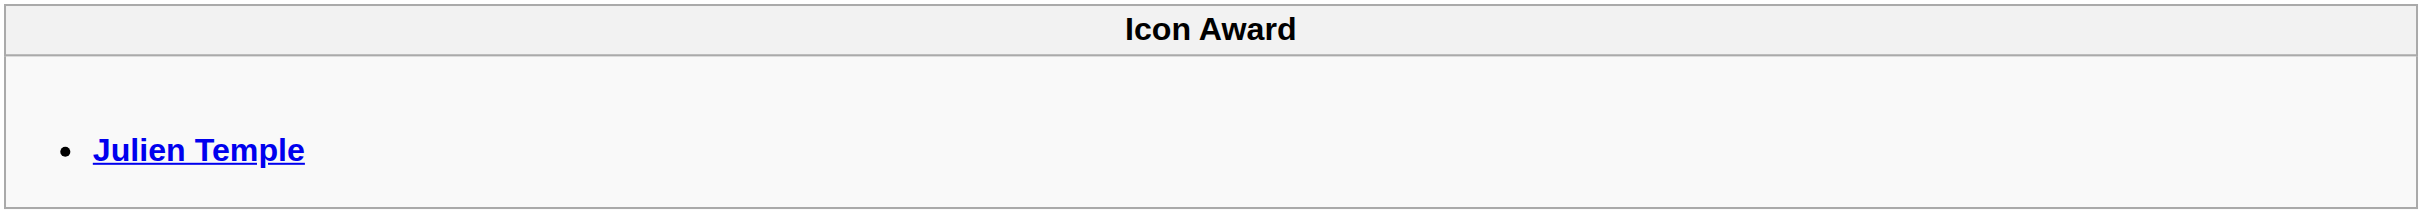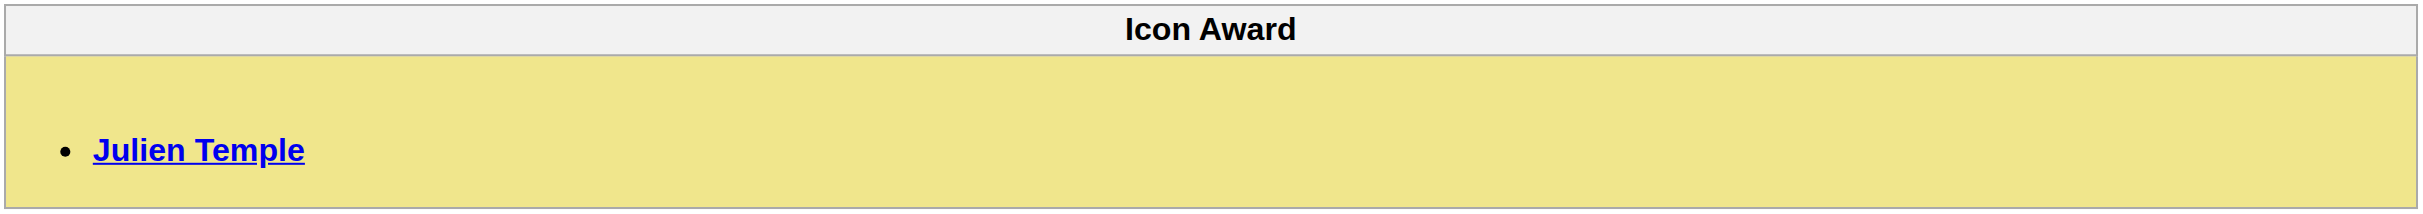(1211, 150) no background -> (1211, 150) khaki background
